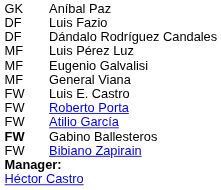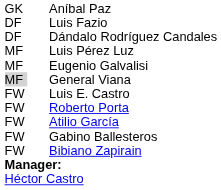(14, 79) no background -> (14, 79) lightgrey background
(15, 136) bold -> (15, 136) normal
